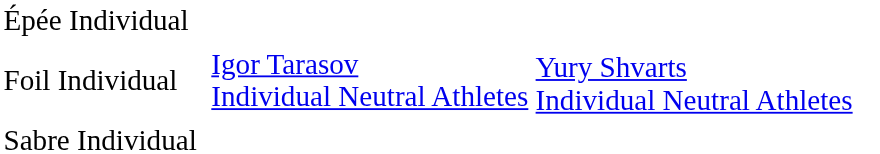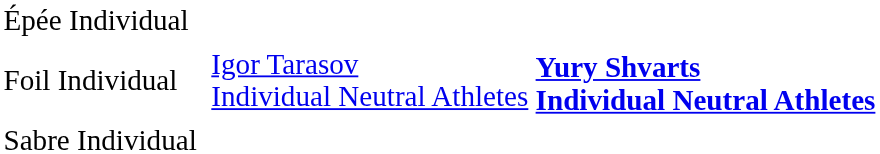(694, 84) normal -> (705, 84) bold
